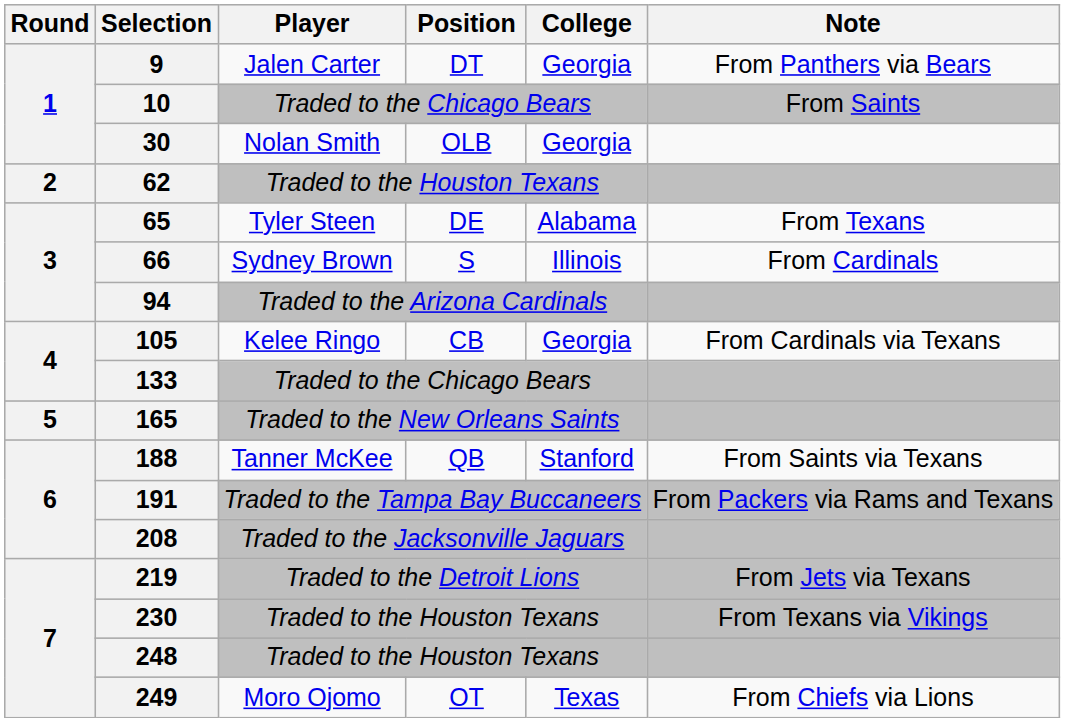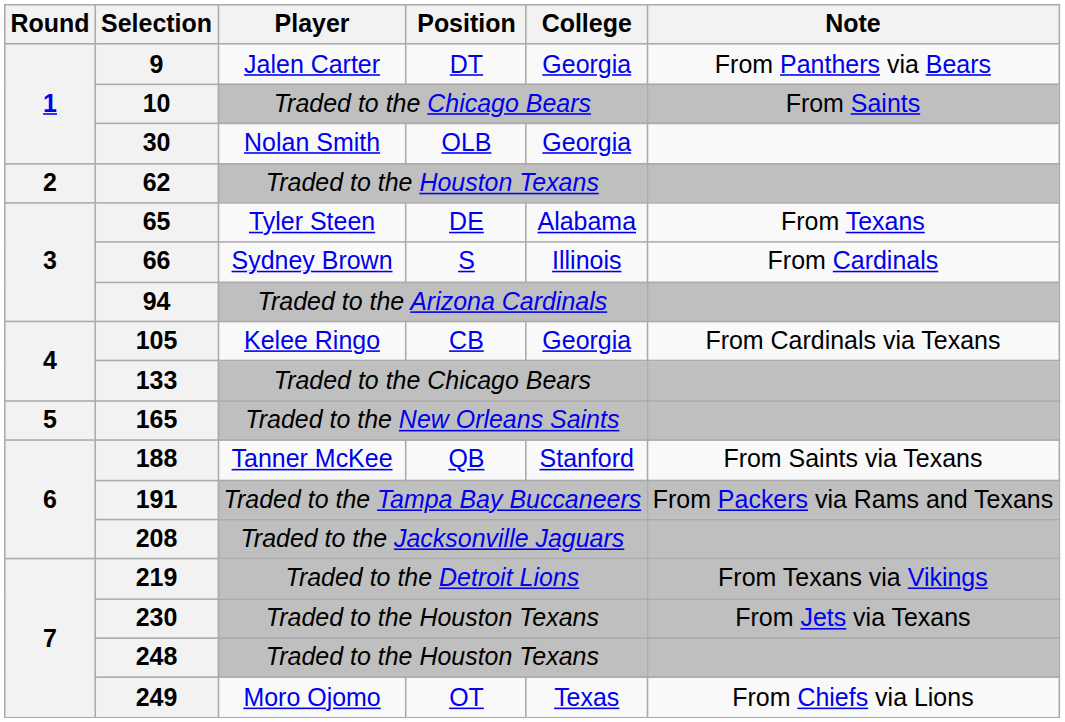(853, 578) From Jets via Texans -> (853, 578) From Texans via Vikings
(853, 618) From Texans via Vikings -> (853, 618) From Jets via Texans
